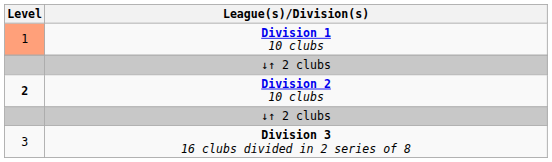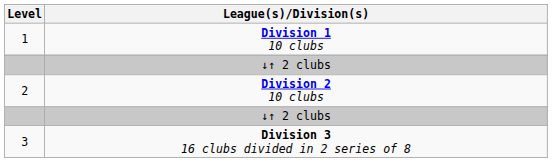(25, 39) lightsalmon background -> (25, 39) no background
(25, 90) bold -> (25, 90) normal
